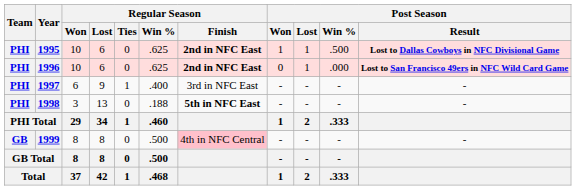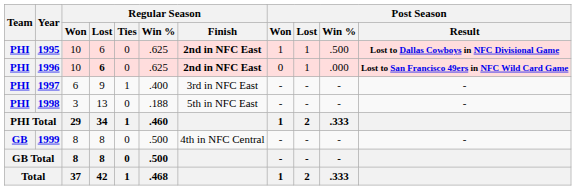(102, 67) normal -> (102, 67) bold
(222, 103) bold -> (222, 103) normal
(222, 140) pink background -> (222, 140) no background
